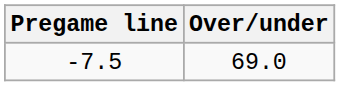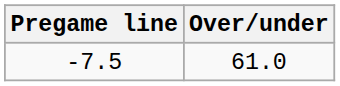(259, 62) 69.0 -> (259, 62) 61.0
